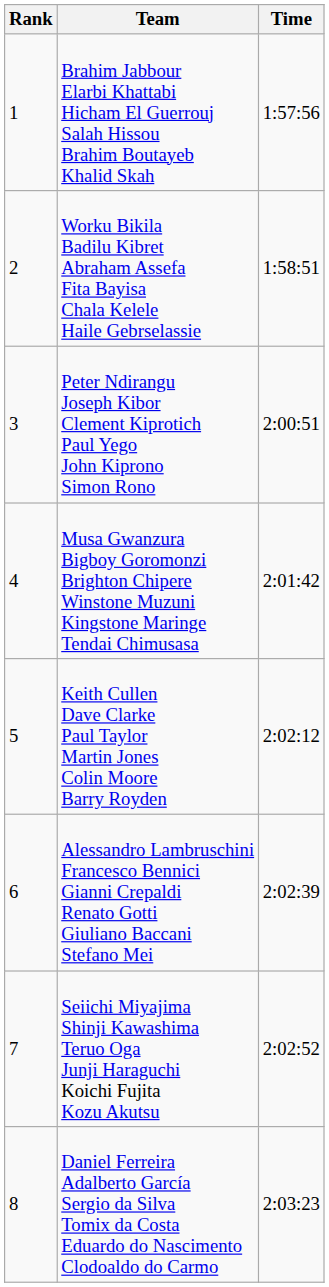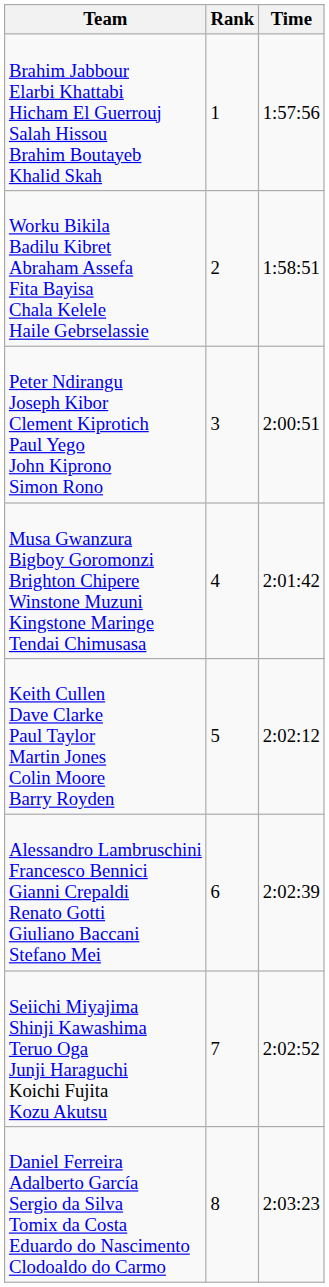columns swapped: (31, 19) <-> (158, 19)
